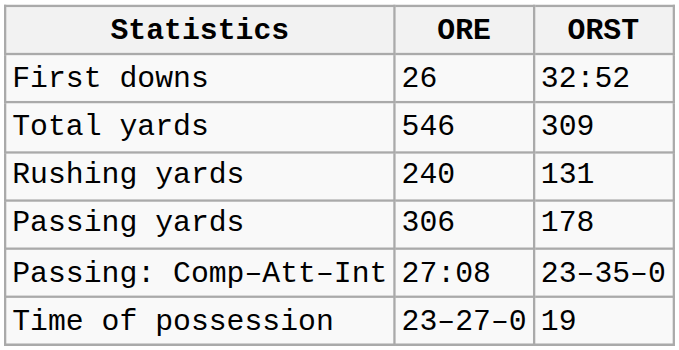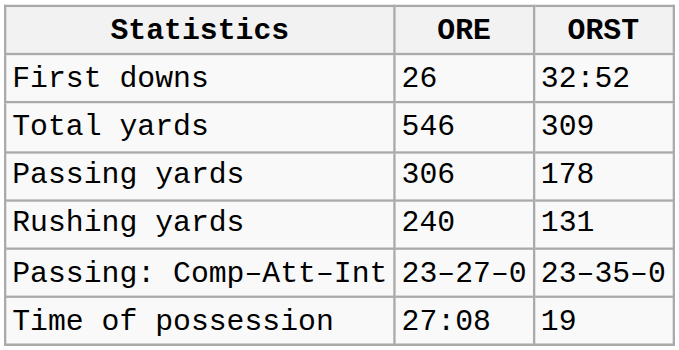rows swapped: (128, 176) <-> (128, 224)
(446, 273) 27:08 -> (464, 273) 23–27–0
(464, 321) 23–27–0 -> (446, 321) 27:08
